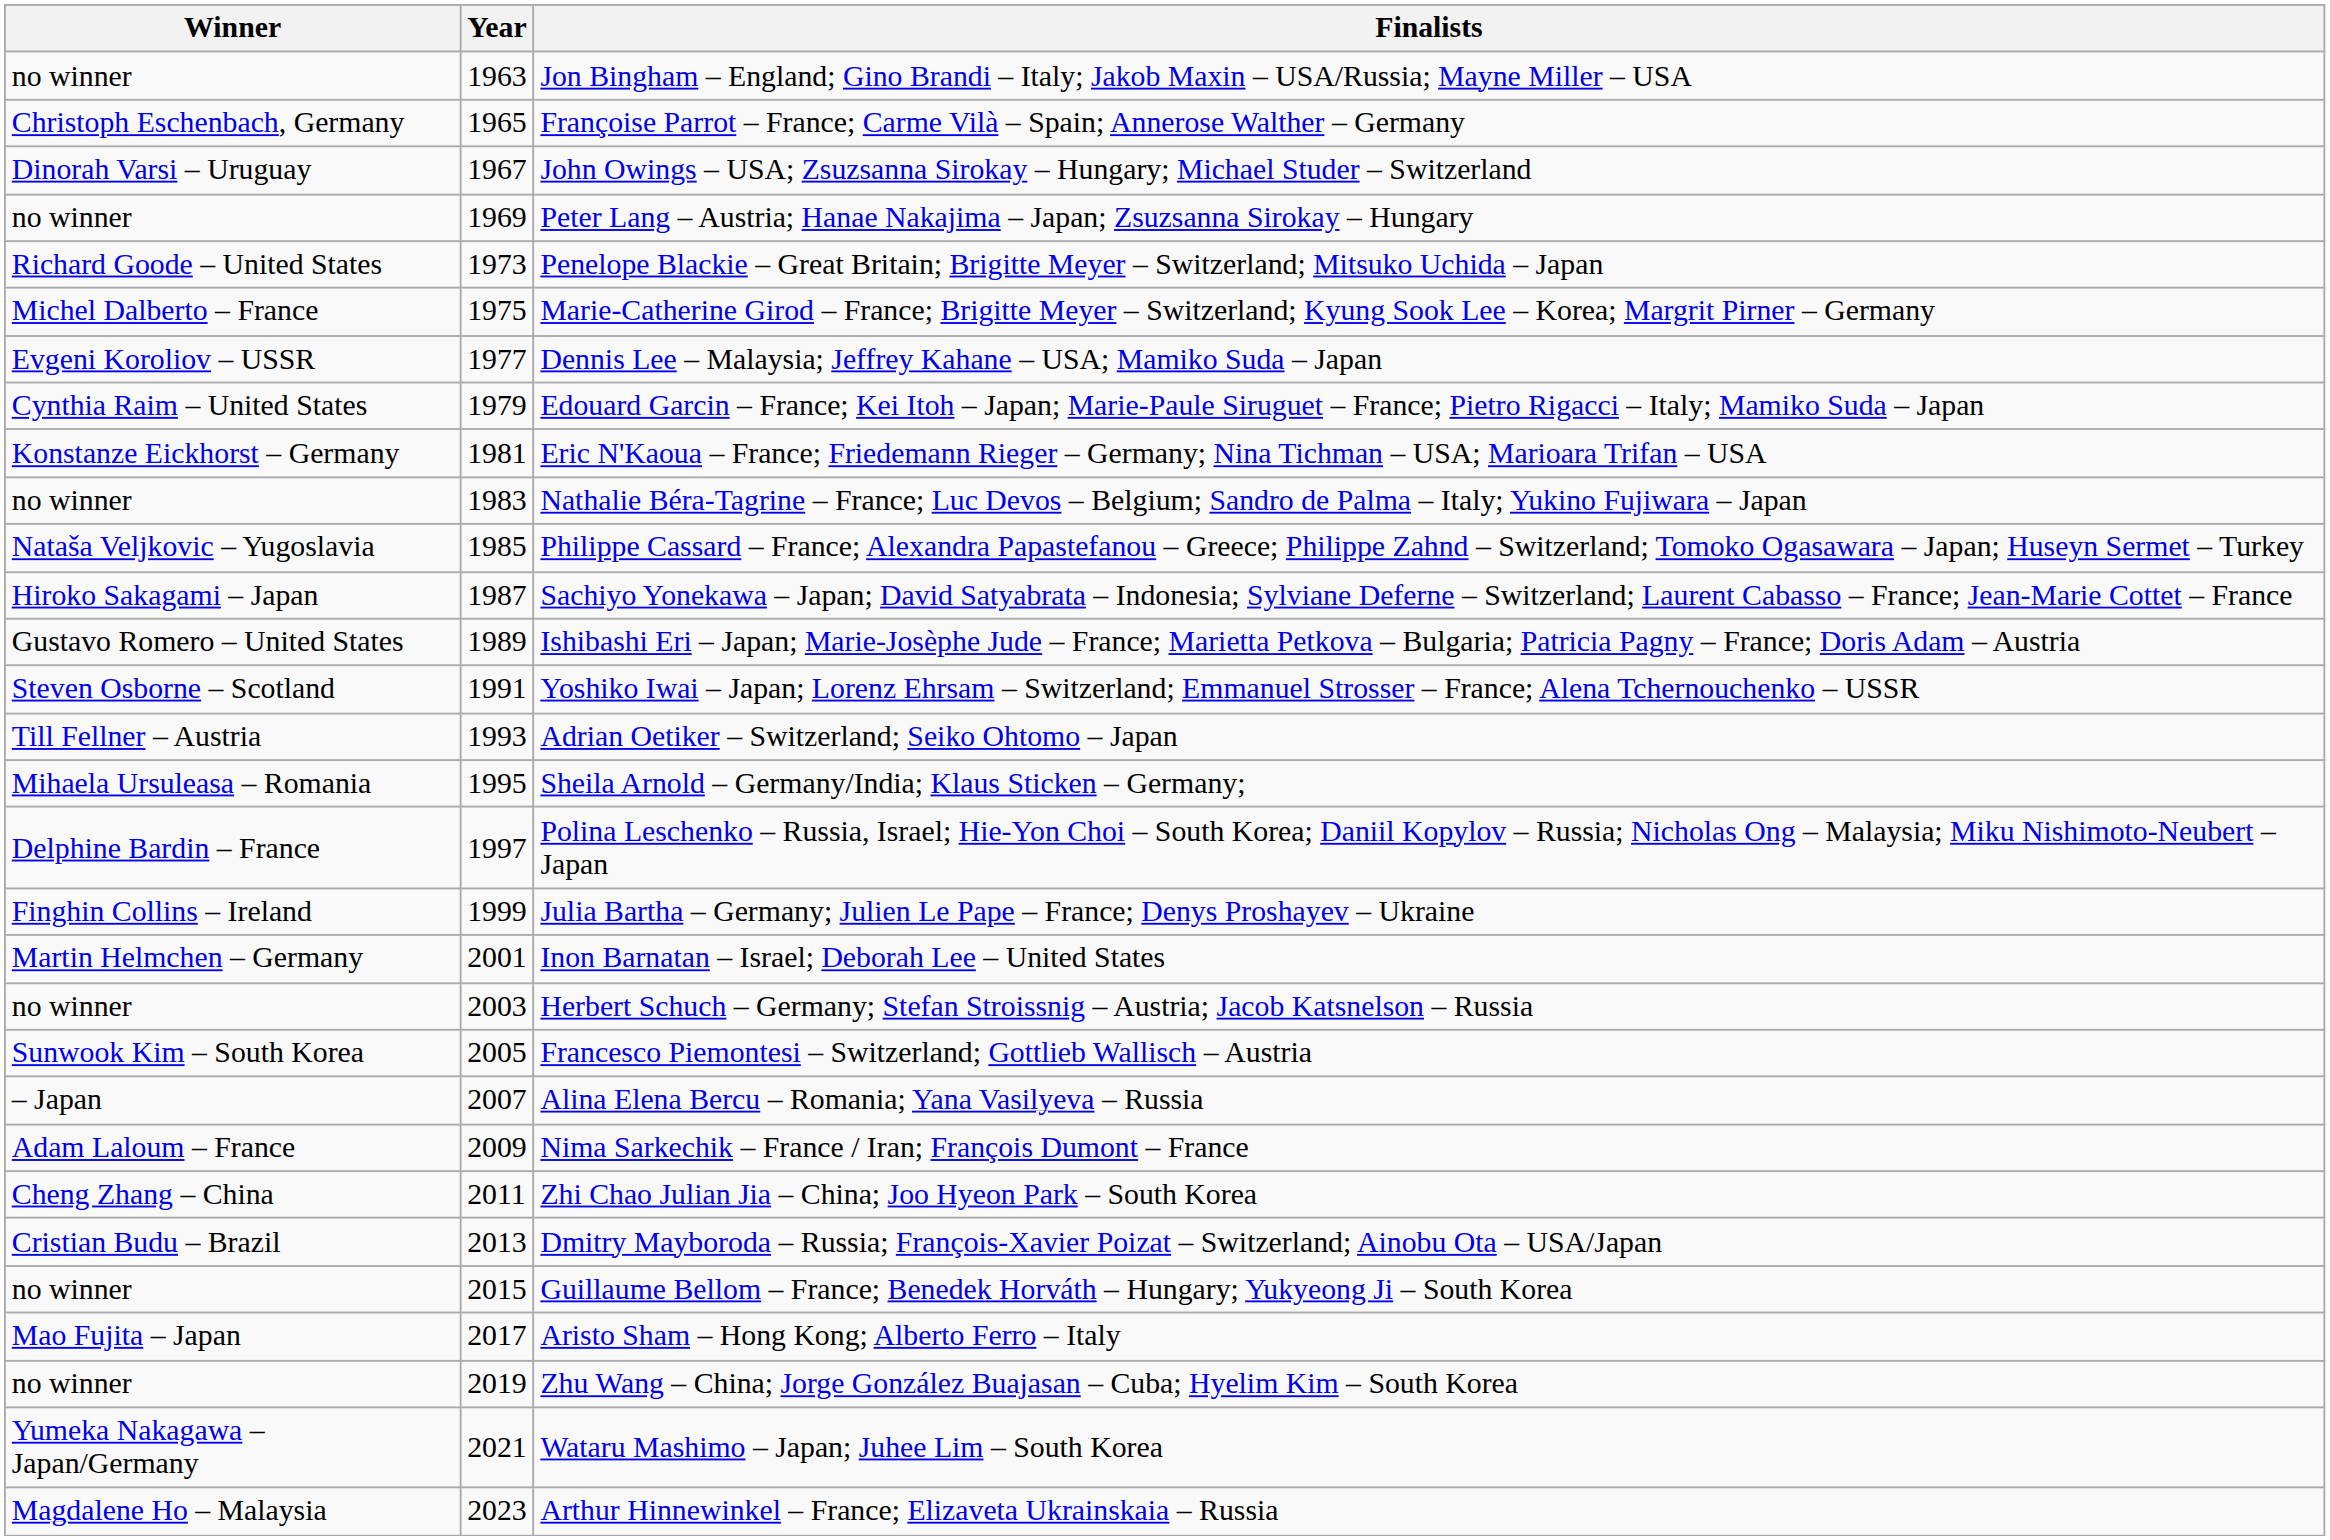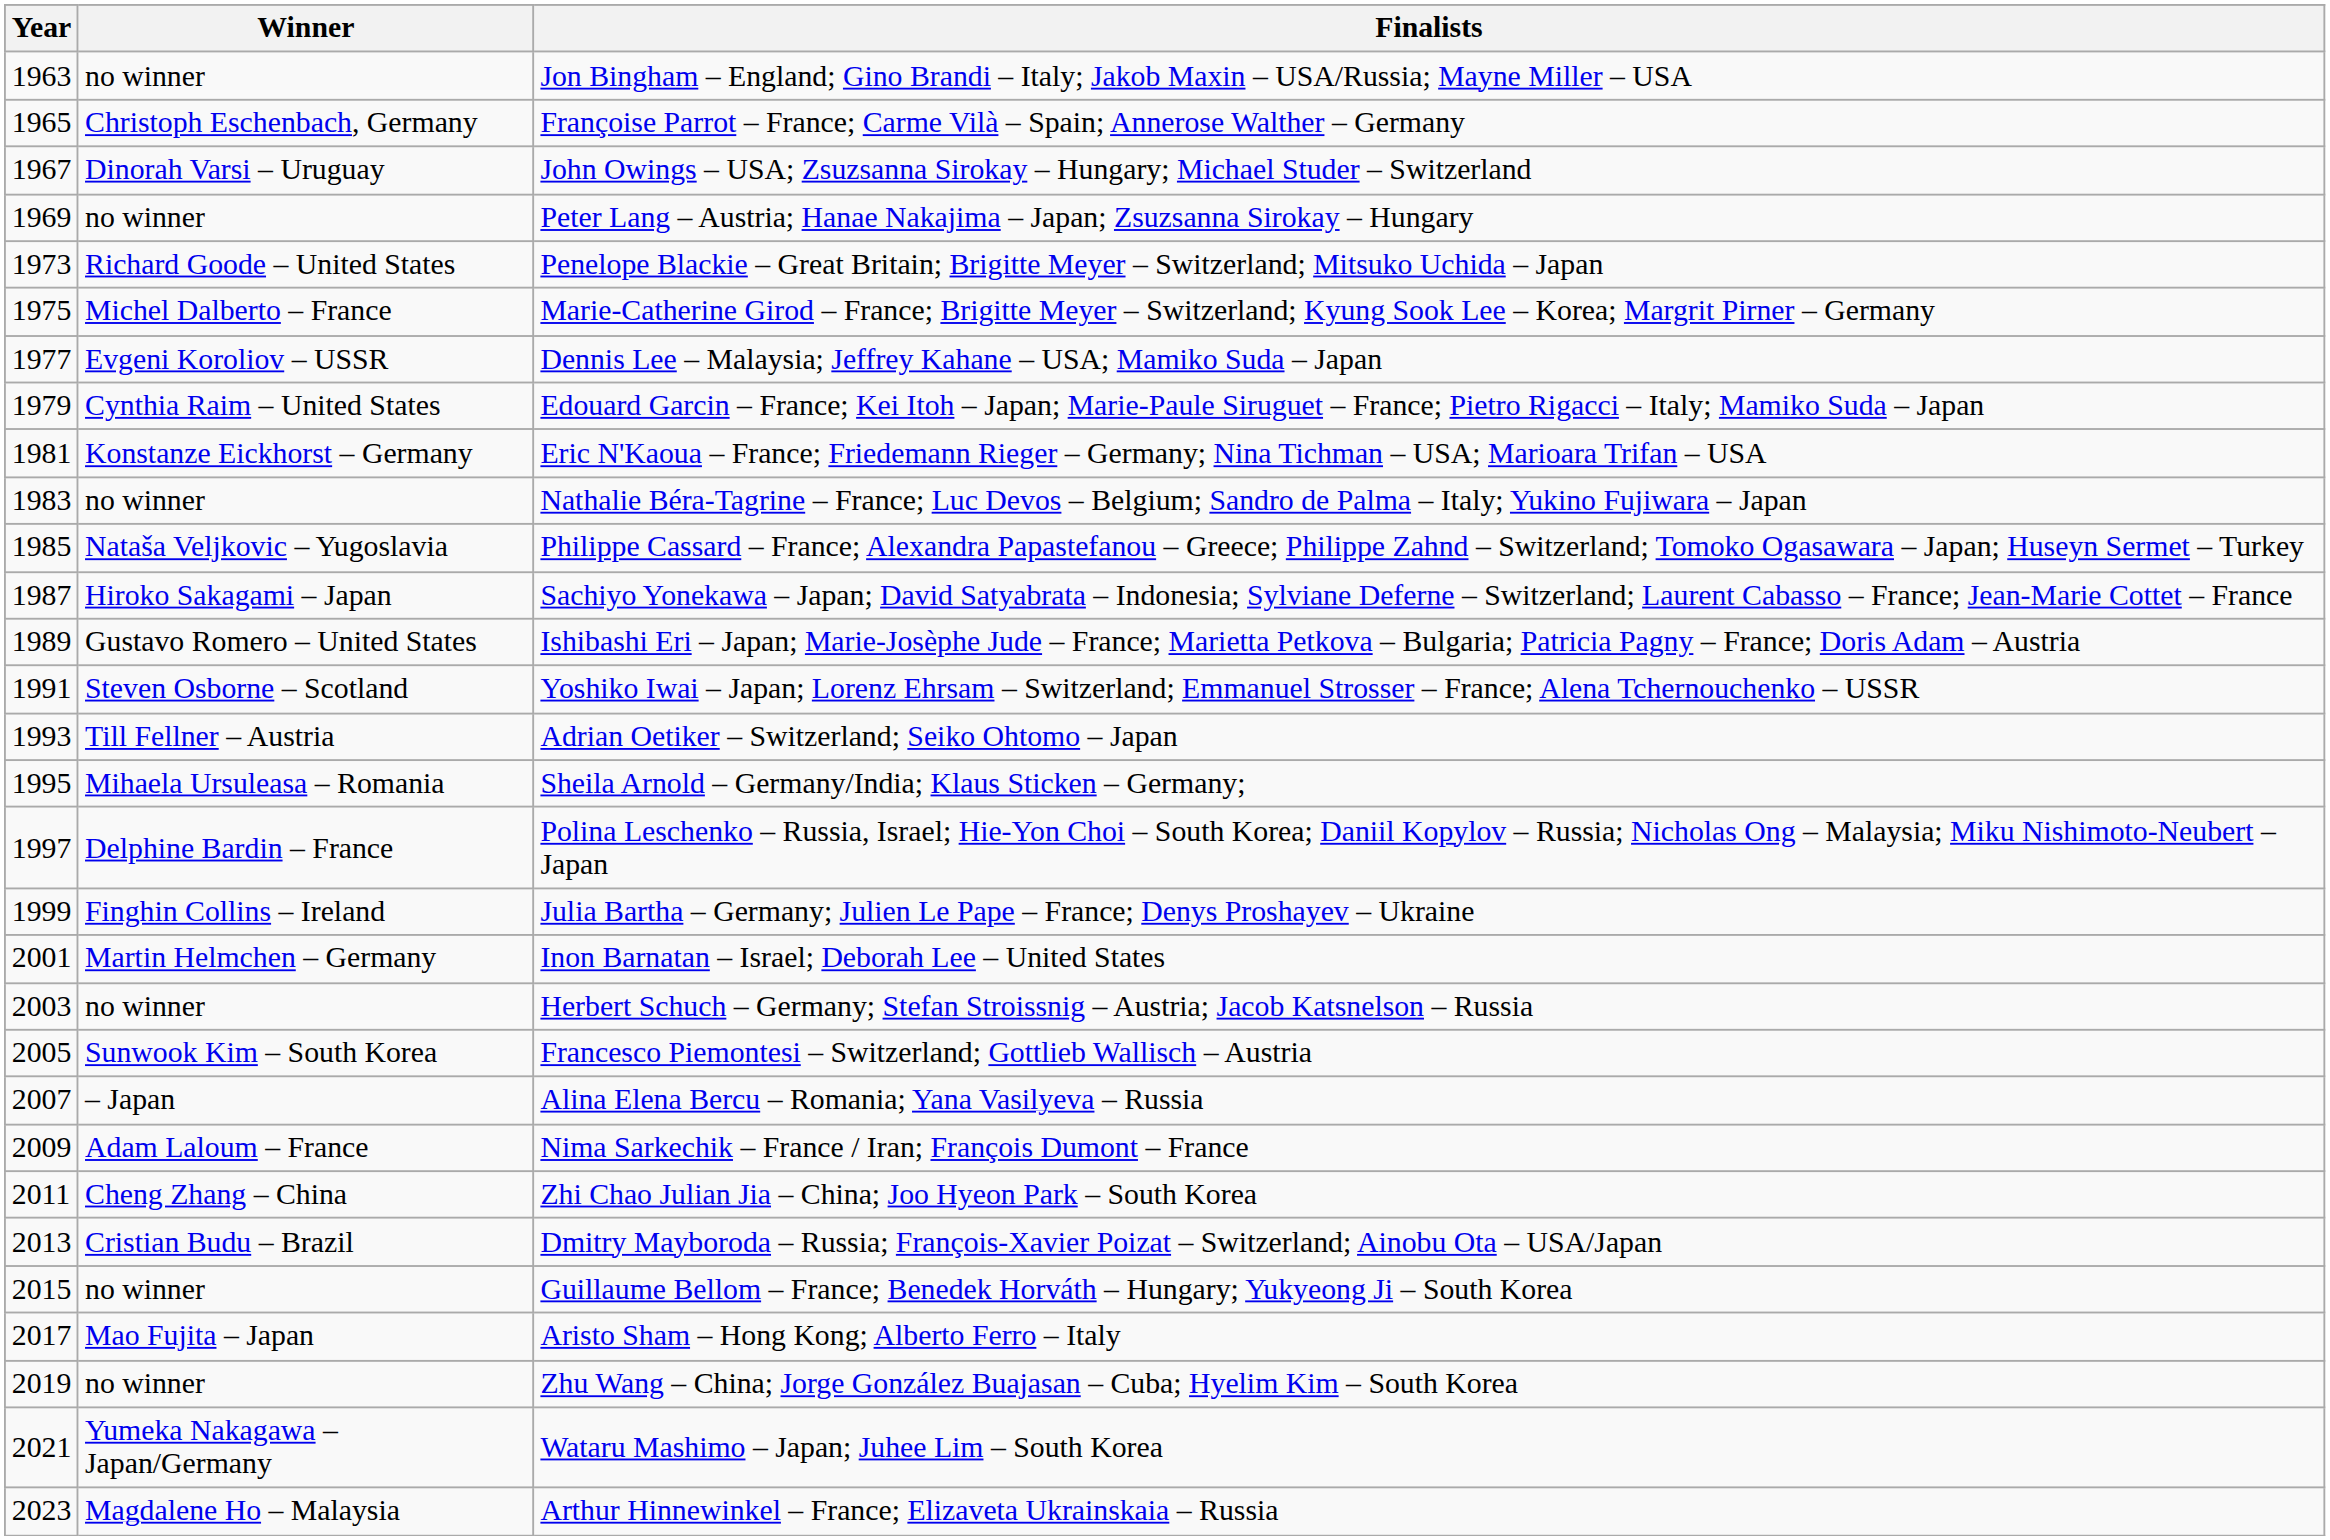columns swapped: (497, 28) <-> (233, 28)
